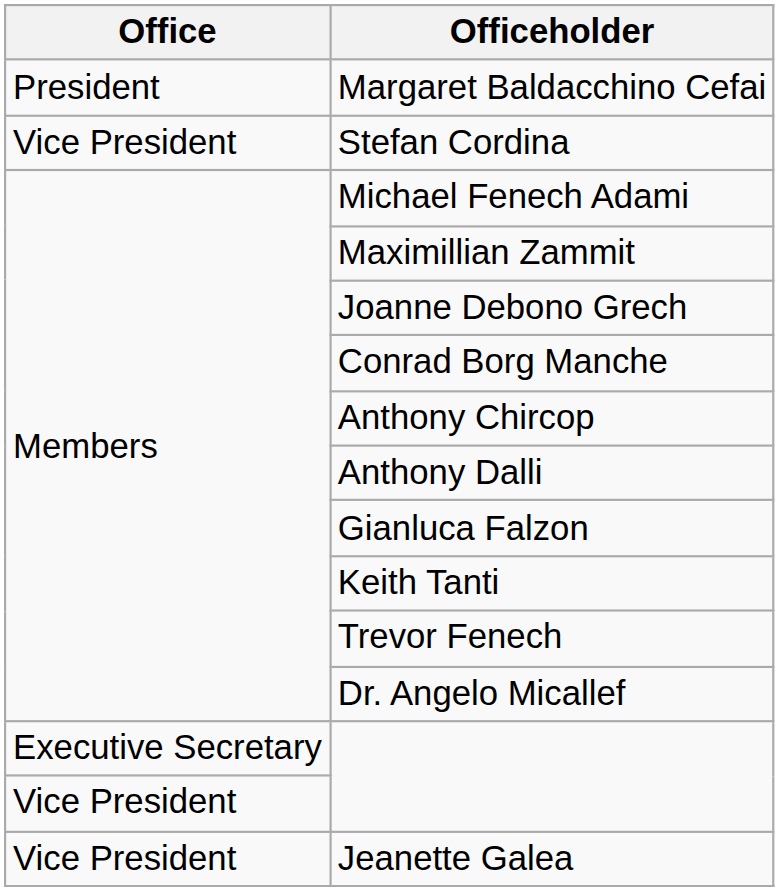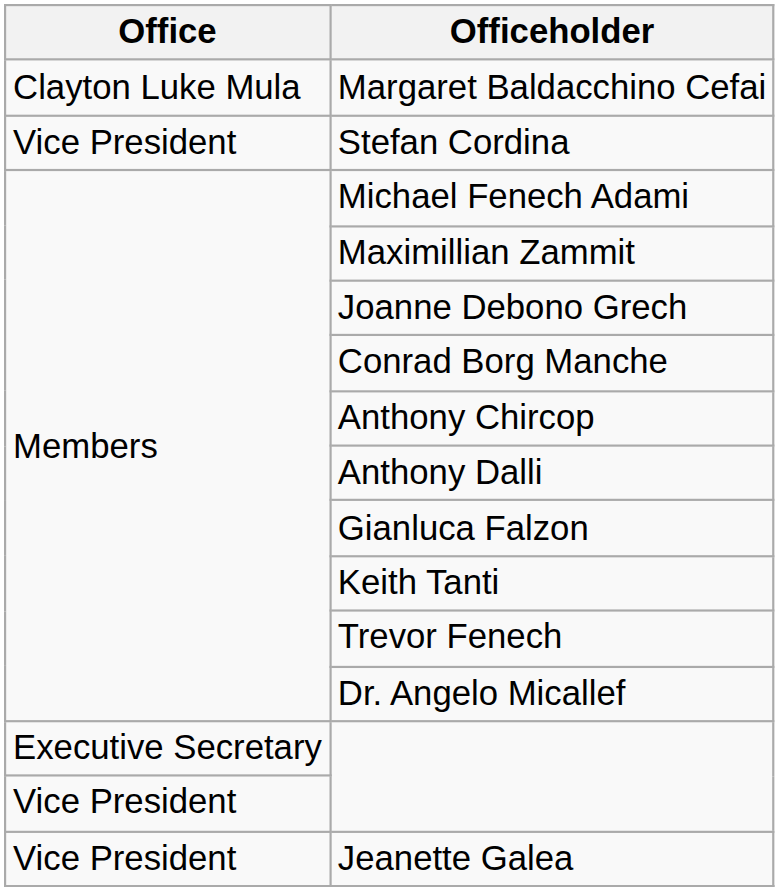(86, 87) President -> (157, 87) Clayton Luke Mula
